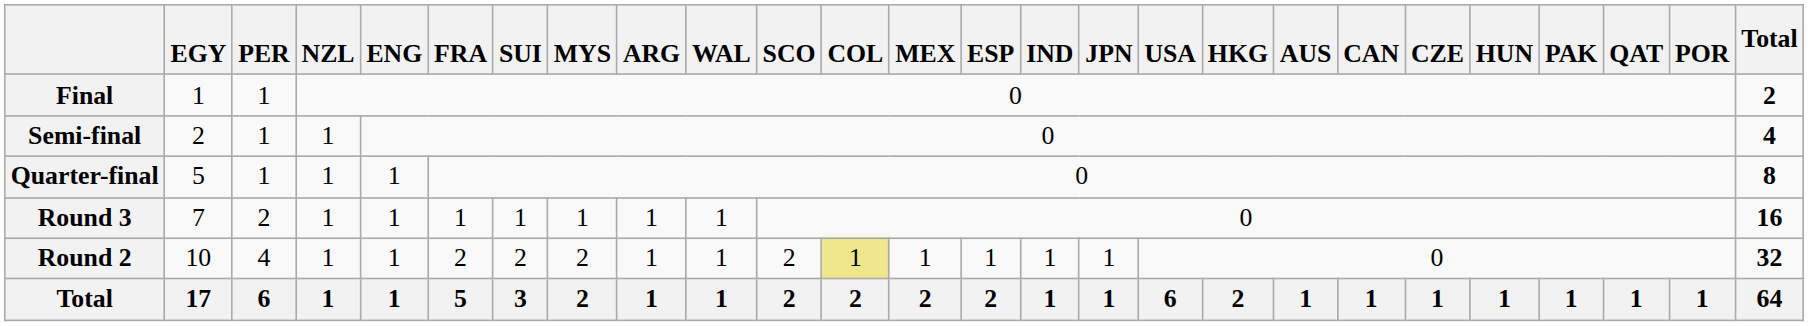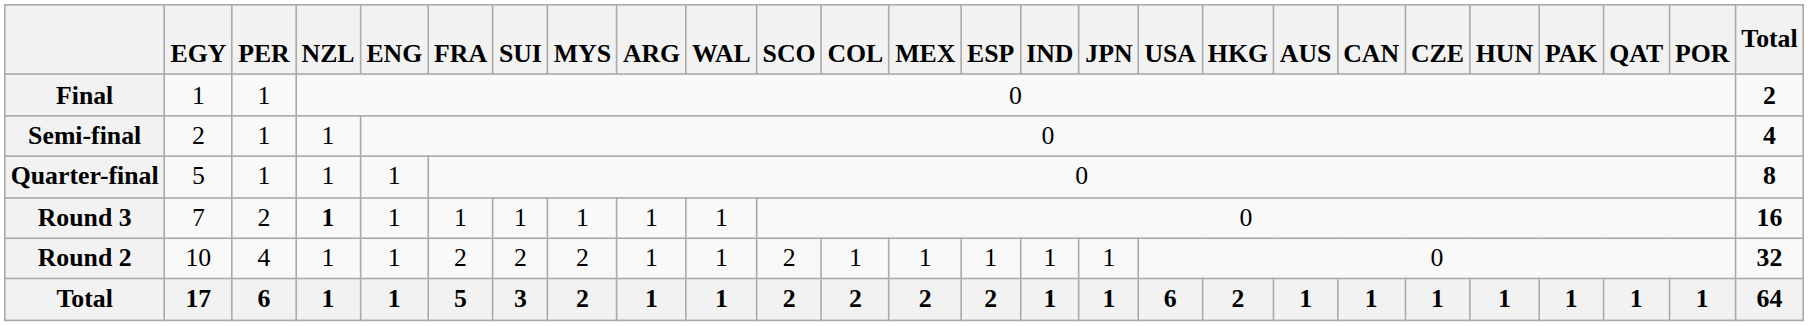(328, 217) normal -> (328, 217) bold
(855, 258) khaki background -> (855, 258) no background
